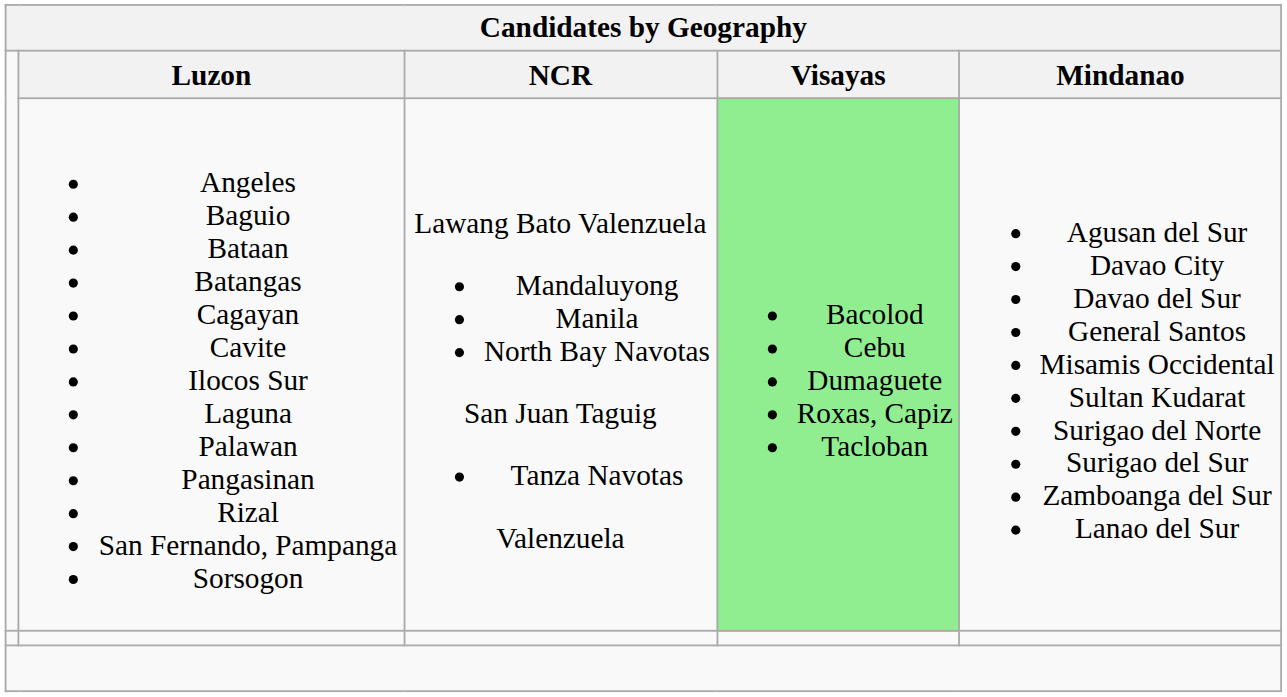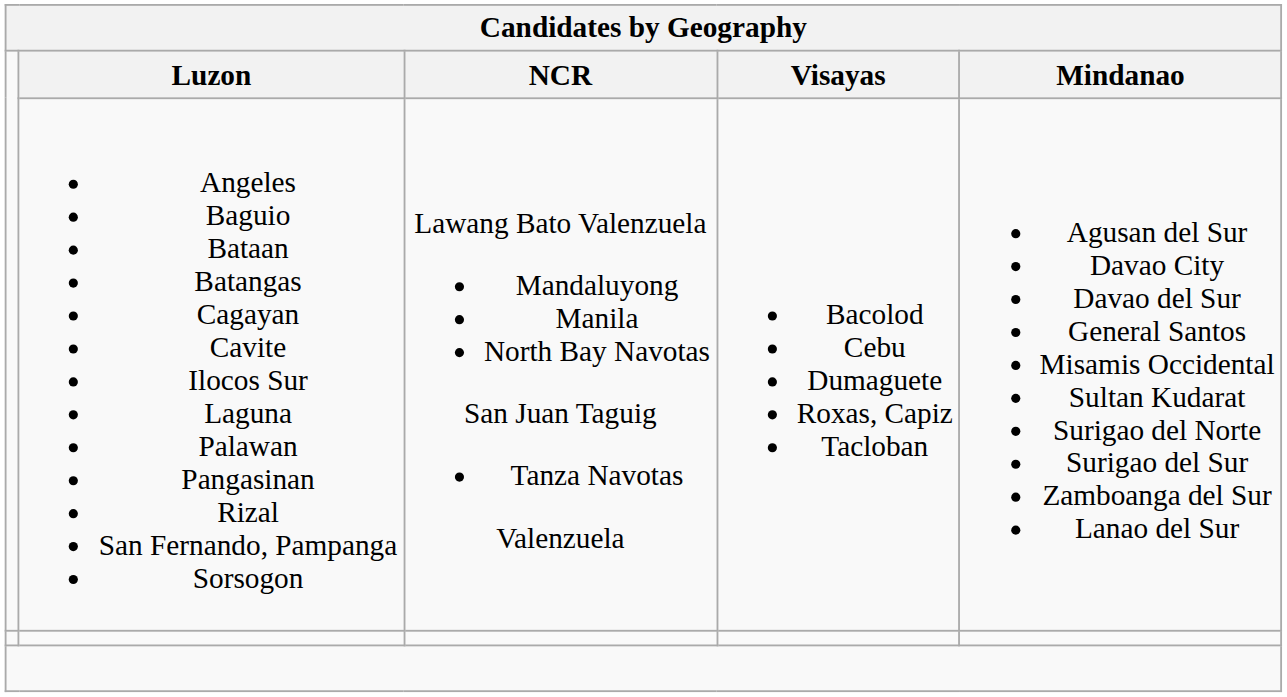(838, 381) lightgreen background -> (838, 381) no background
